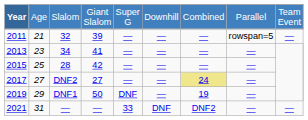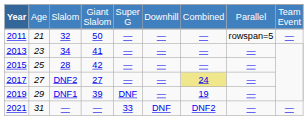(97, 36) 39 -> (97, 36) 50
(97, 94) 50 -> (97, 94) 39
